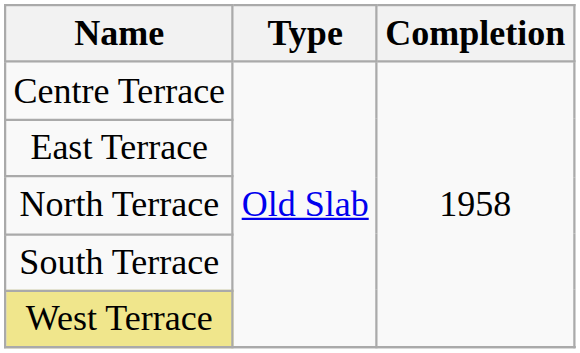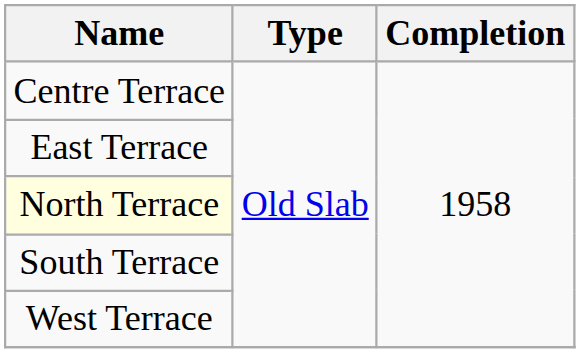(119, 204) no background -> (119, 204) lightyellow background
(119, 318) khaki background -> (119, 318) no background
